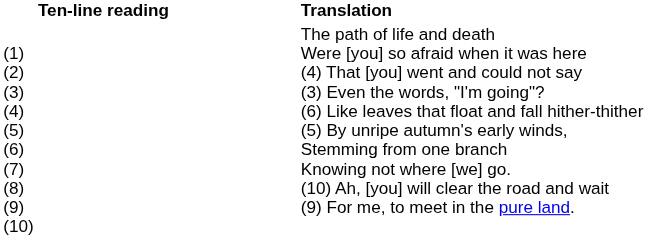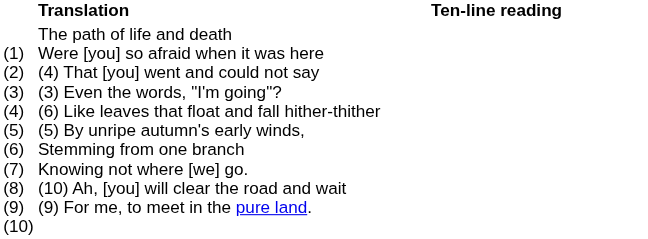columns swapped: (103, 10) <-> (346, 10)
